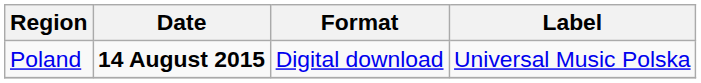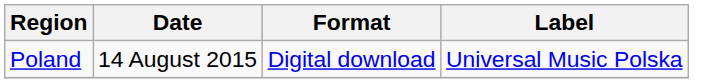(182, 58) bold -> (178, 58) normal
